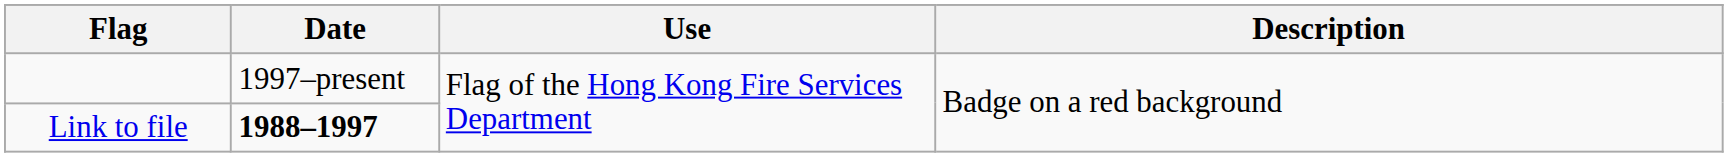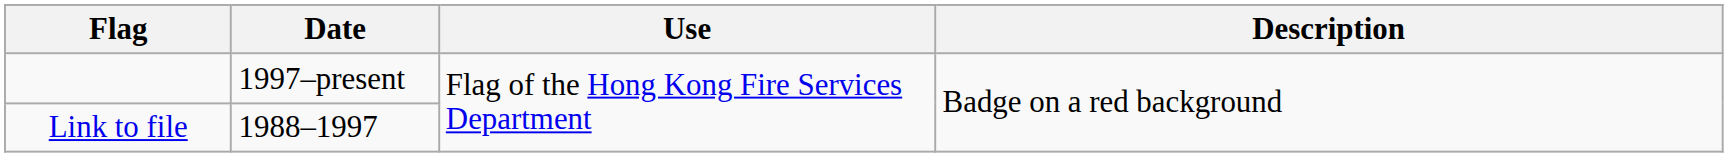(308, 126) bold -> (308, 126) normal
